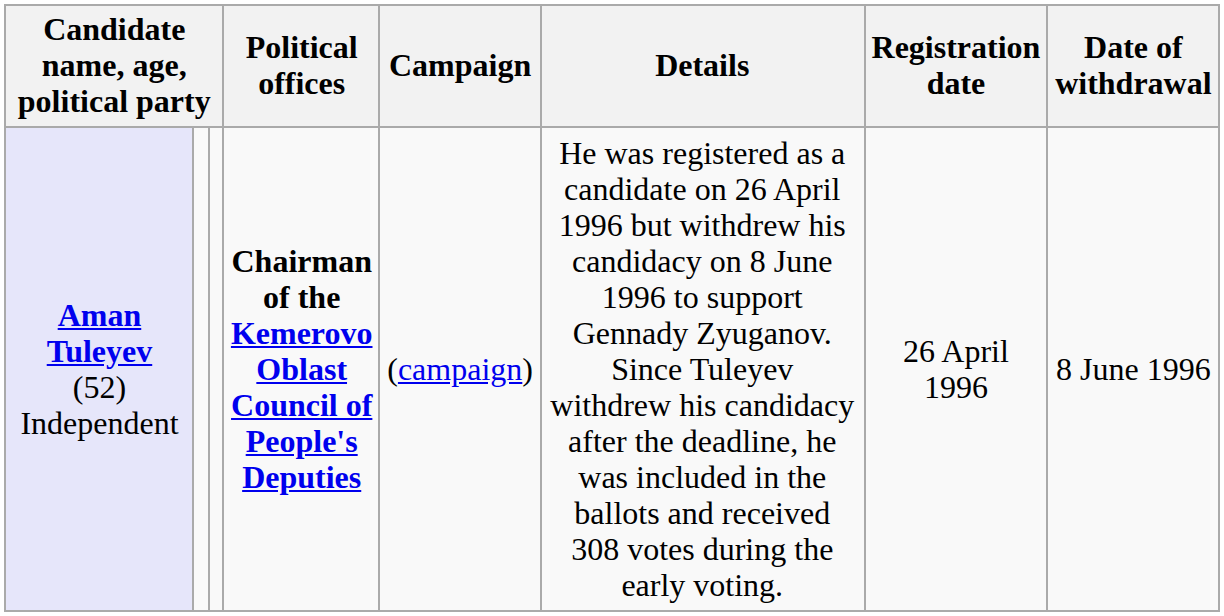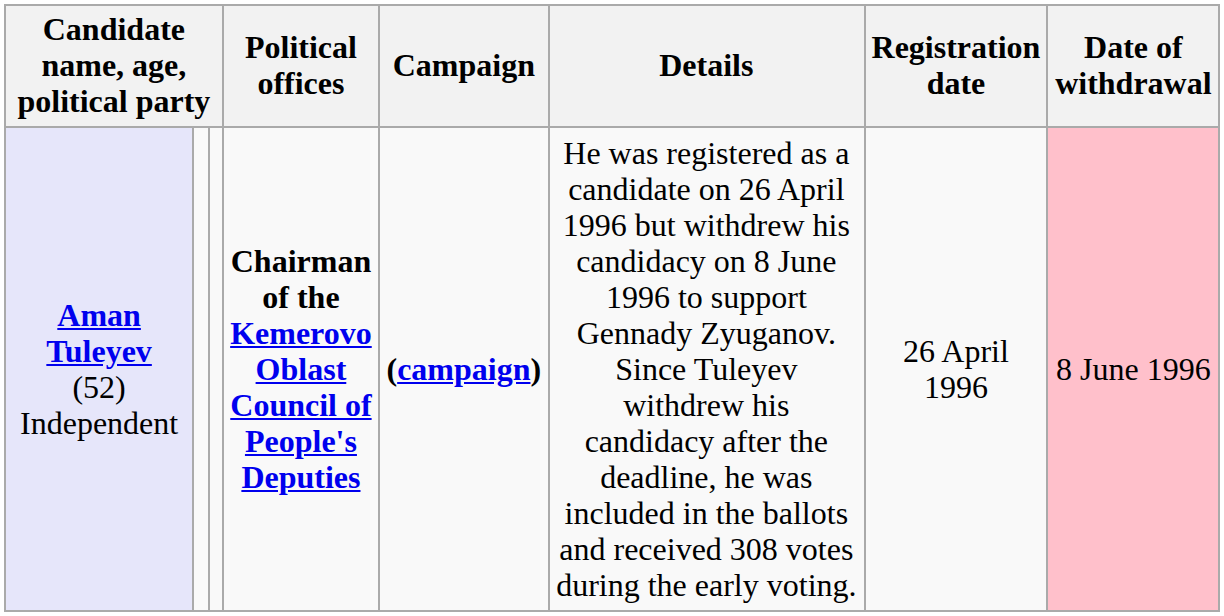(460, 368) normal -> (464, 368) bold
(1133, 368) no background -> (1133, 368) pink background
